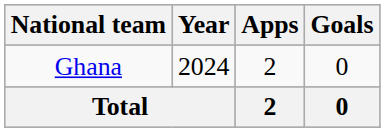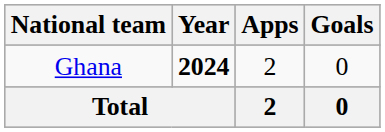(204, 65) normal -> (204, 65) bold
